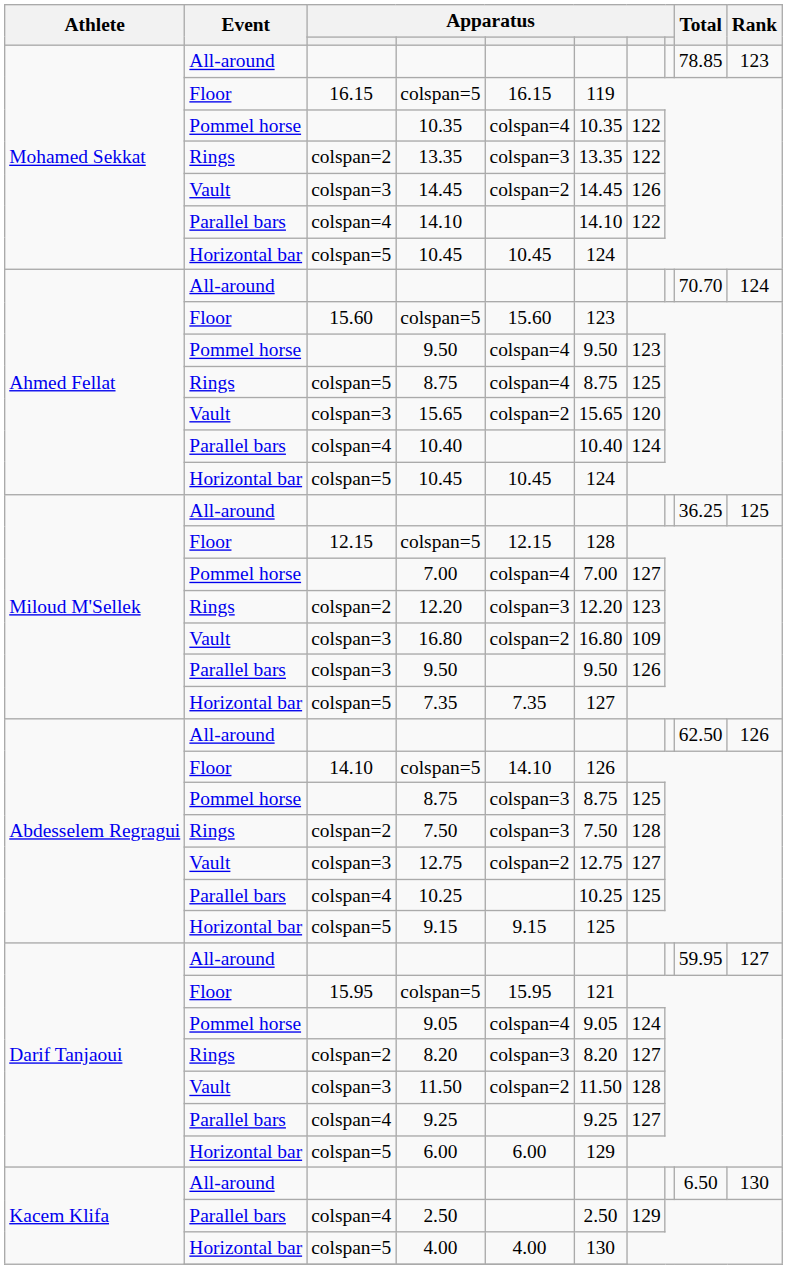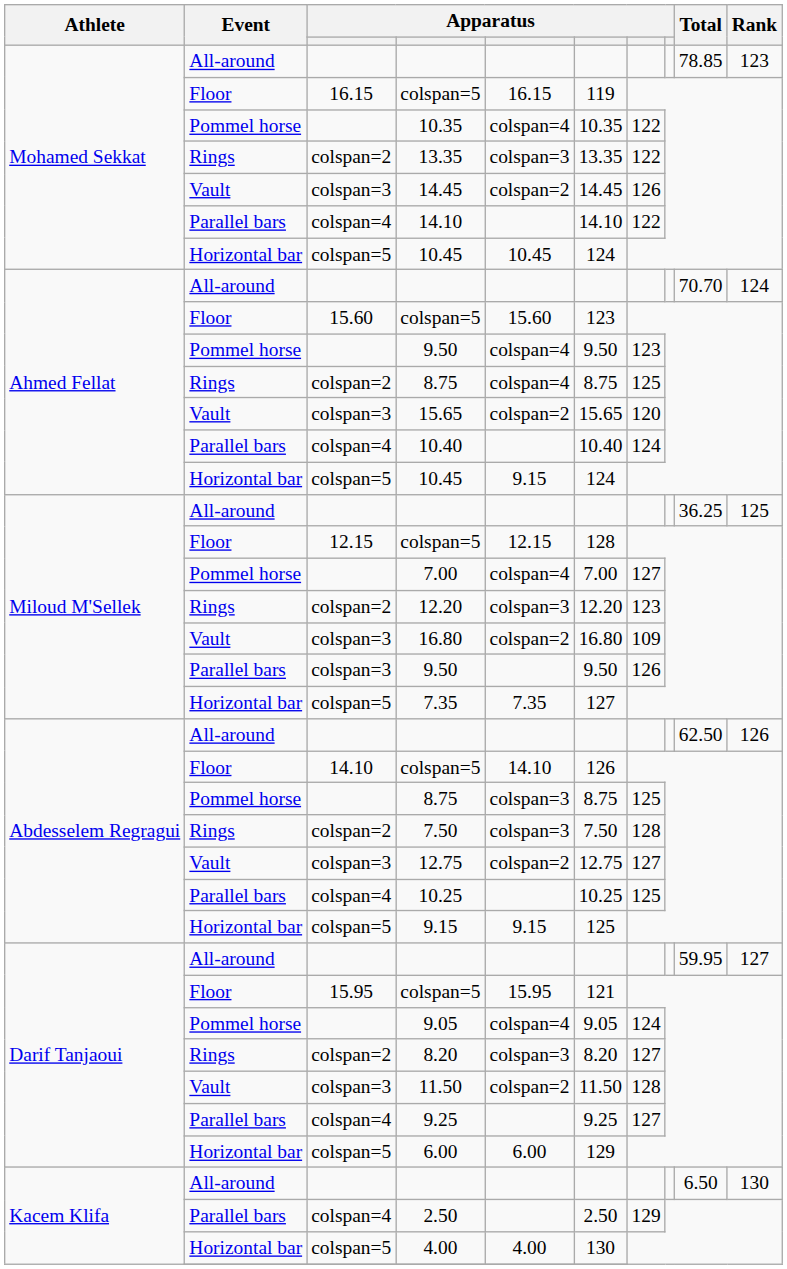(351, 382) colspan=5 -> (351, 382) colspan=2
(530, 478) 10.45 -> (530, 478) 9.15
